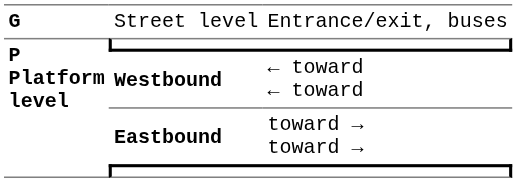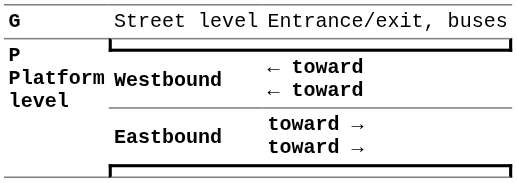(315, 79) normal -> (315, 79) bold
(315, 136) normal -> (315, 136) bold
